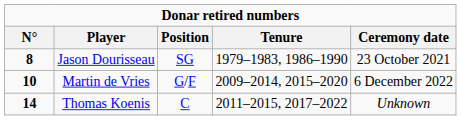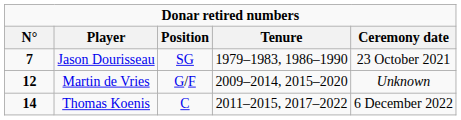(29, 59) 8 -> (29, 59) 7
(29, 81) 10 -> (29, 81) 12
(404, 81) 6 December 2022 -> (404, 81) Unknown
(404, 103) Unknown -> (404, 103) 6 December 2022
